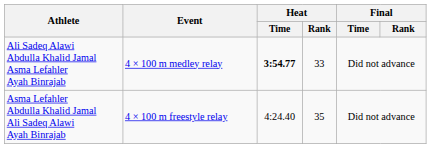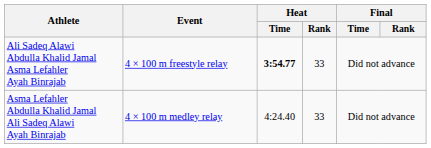(174, 64) 4 × 100 m medley relay -> (176, 64) 4 × 100 m freestyle relay
(176, 117) 4 × 100 m freestyle relay -> (174, 117) 4 × 100 m medley relay
(319, 117) 35 -> (319, 117) 33
